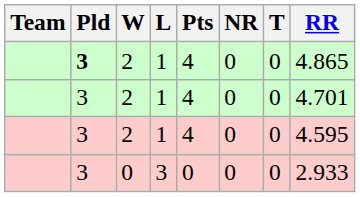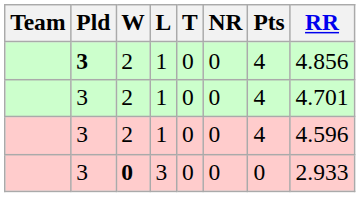columns swapped: (277, 23) <-> (198, 23)
(322, 60) 4.865 -> (322, 60) 4.856
(322, 135) 4.595 -> (322, 135) 4.596
(127, 172) normal -> (127, 172) bold
